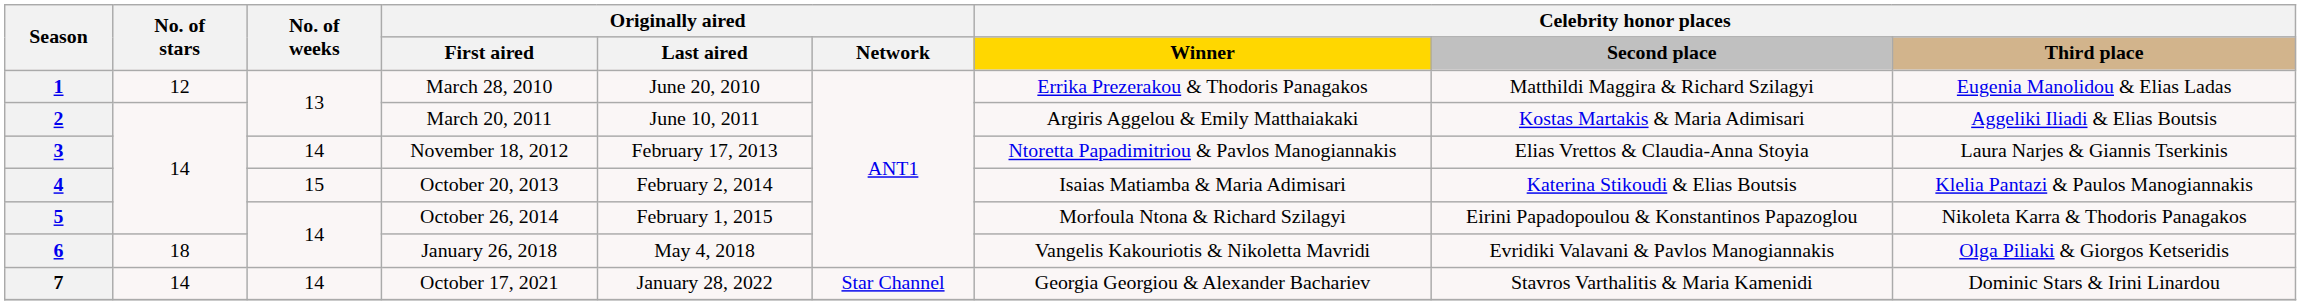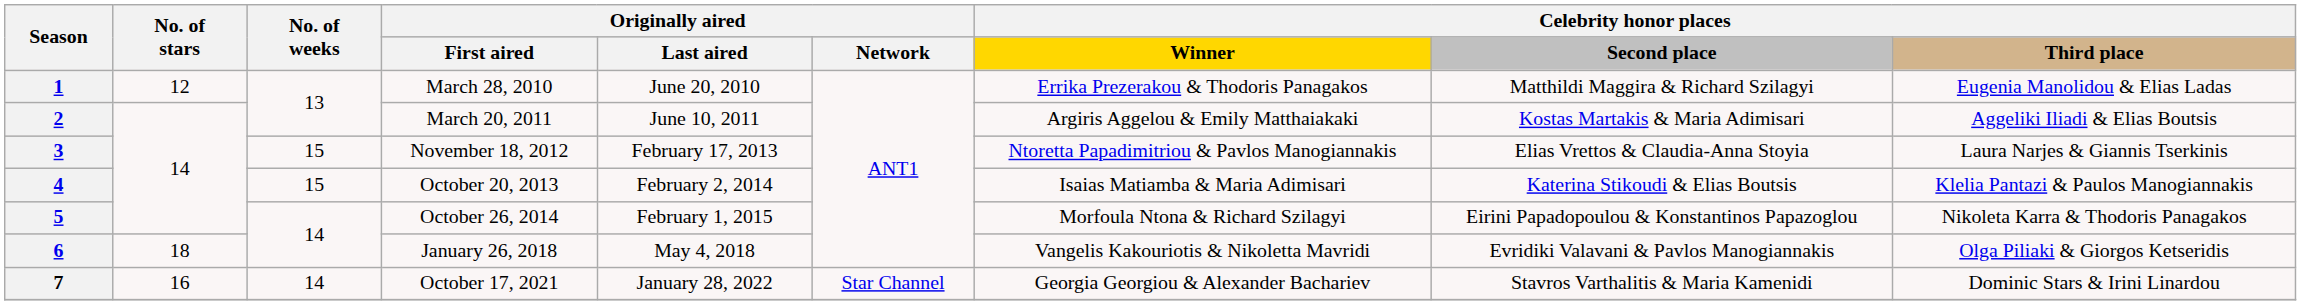(314, 151) 14 -> (314, 151) 15
(180, 282) 14 -> (180, 282) 16
